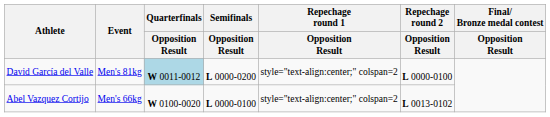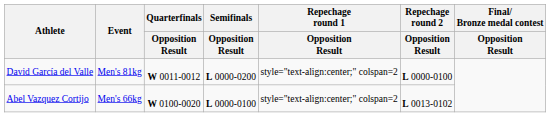(174, 77) lightblue background -> (174, 77) no background
